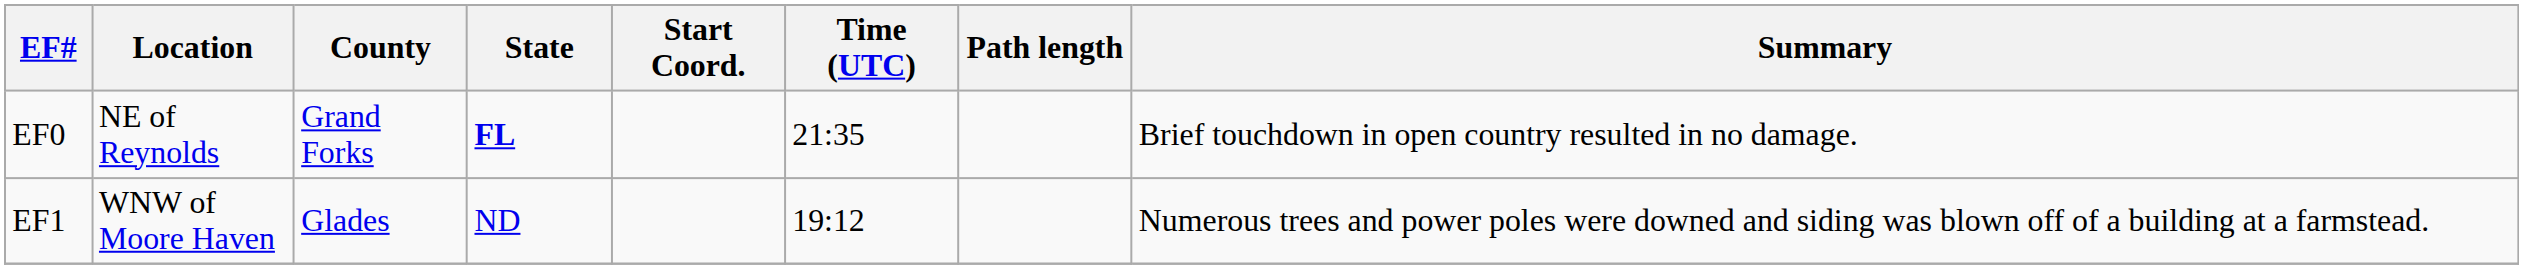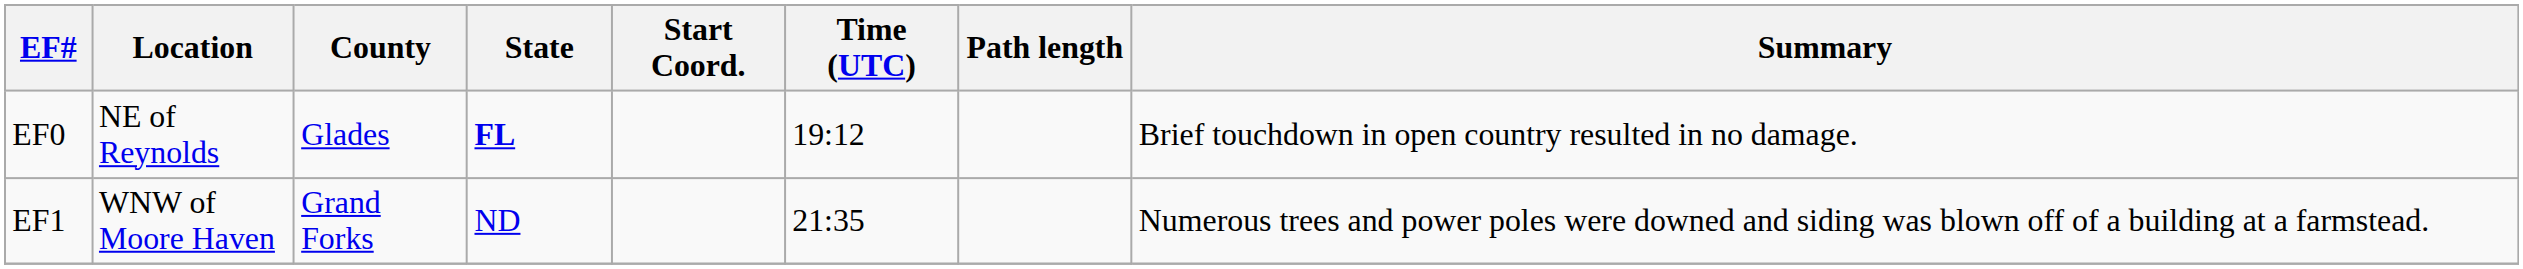(341, 133) Grand Forks -> (345, 133) Glades
(828, 133) 21:35 -> (828, 133) 19:12
(345, 220) Glades -> (341, 220) Grand Forks
(828, 220) 19:12 -> (828, 220) 21:35
